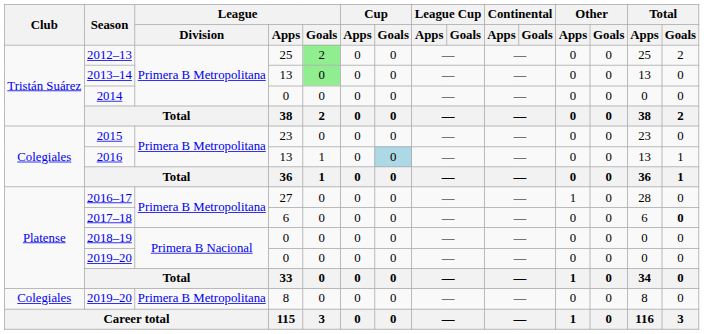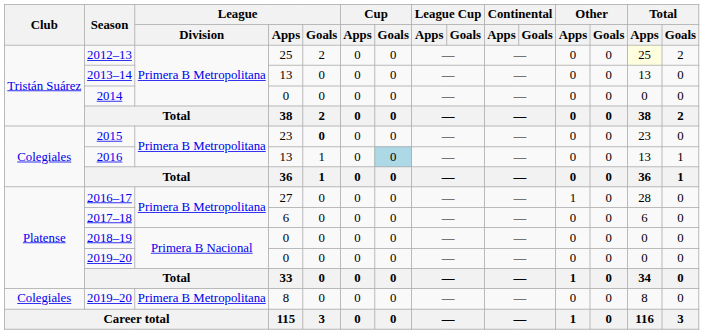(322, 55) lightgreen background -> (322, 55) no background
(645, 55) no background -> (645, 55) lightyellow background
(322, 75) lightgreen background -> (322, 75) no background
(322, 136) normal -> (322, 136) bold
(680, 217) bold -> (680, 217) normal
